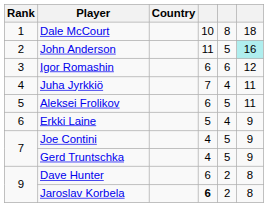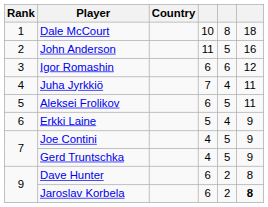(250, 49) paleturquoise background -> (250, 49) no background
(208, 193) bold -> (208, 193) normal
(250, 193) normal -> (250, 193) bold
